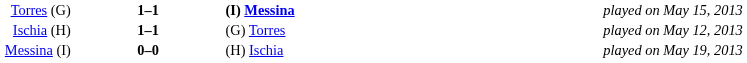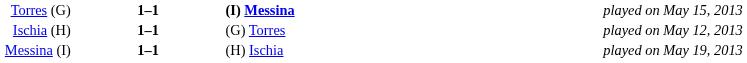(148, 50) 0–0 -> (148, 50) 1–1
